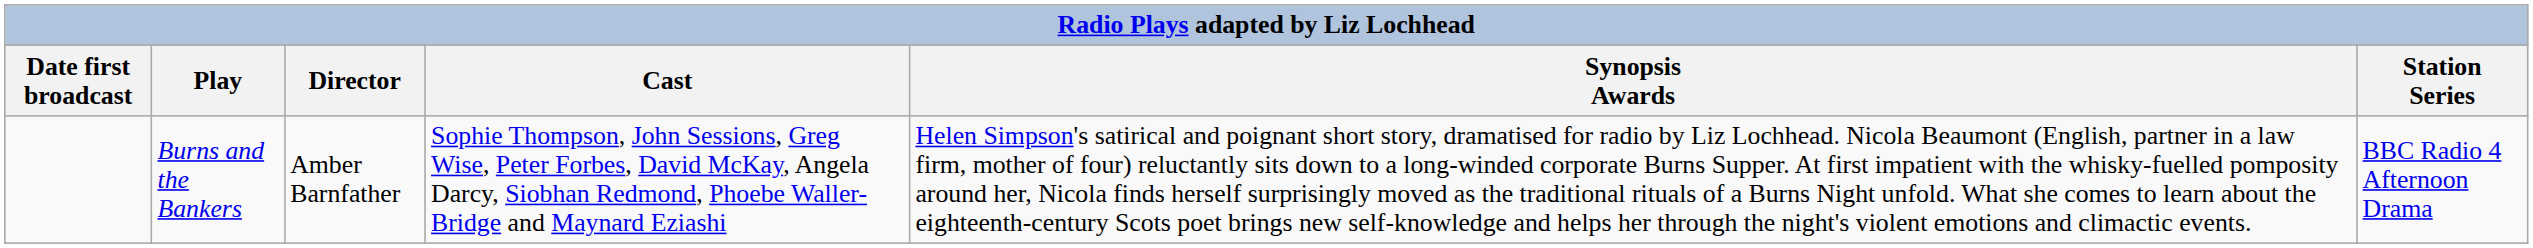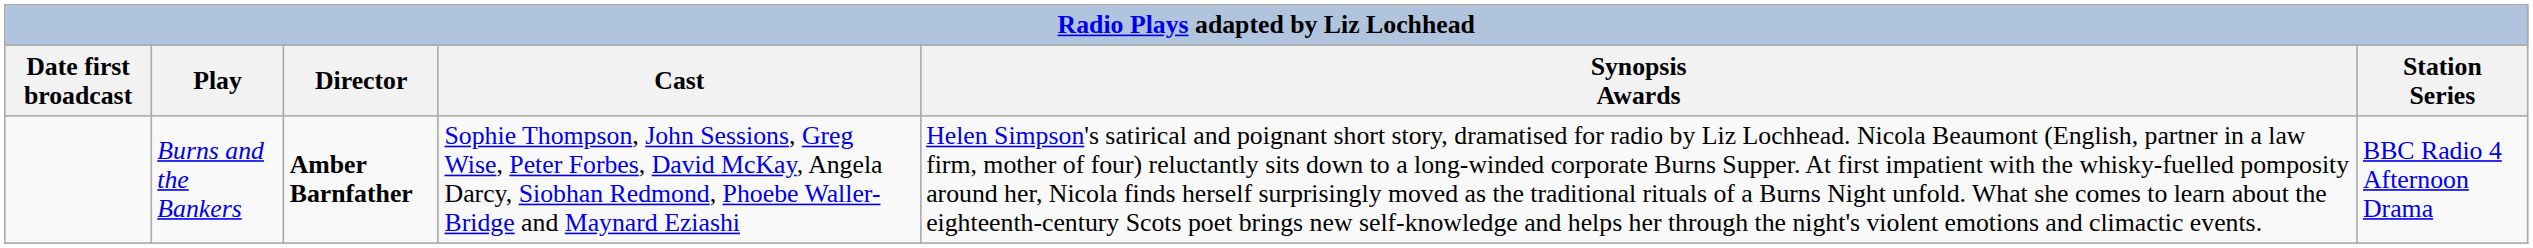(345, 179) normal -> (351, 179) bold
